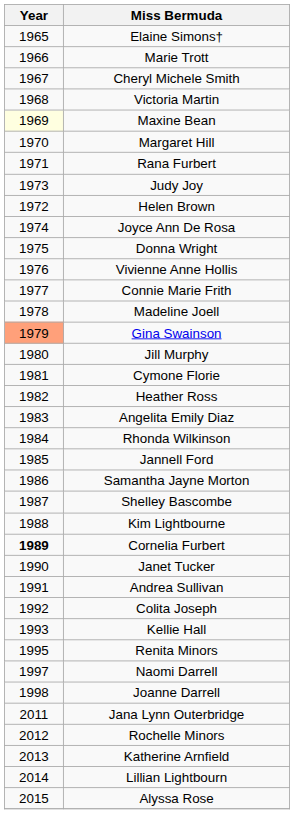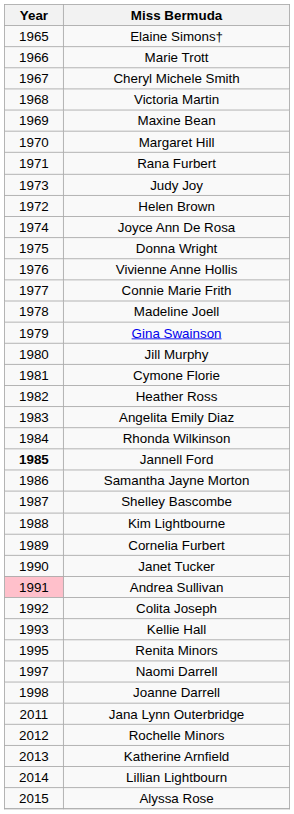(34, 121) lightyellow background -> (34, 121) no background
(34, 333) lightsalmon background -> (34, 333) no background
(34, 460) normal -> (34, 460) bold
(34, 545) bold -> (34, 545) normal
(34, 587) no background -> (34, 587) pink background
